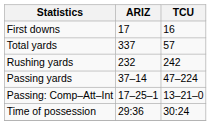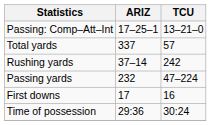rows swapped: (33, 29) <-> (60, 95)
(127, 62) 232 -> (132, 62) 37–14
(132, 79) 37–14 -> (127, 79) 232
